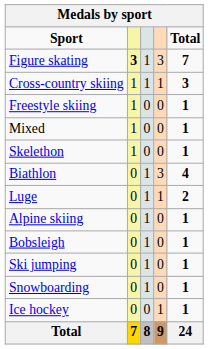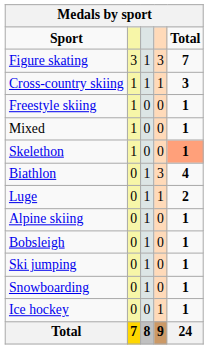(134, 60) bold -> (134, 60) normal
(185, 151) no background -> (185, 151) lightsalmon background
